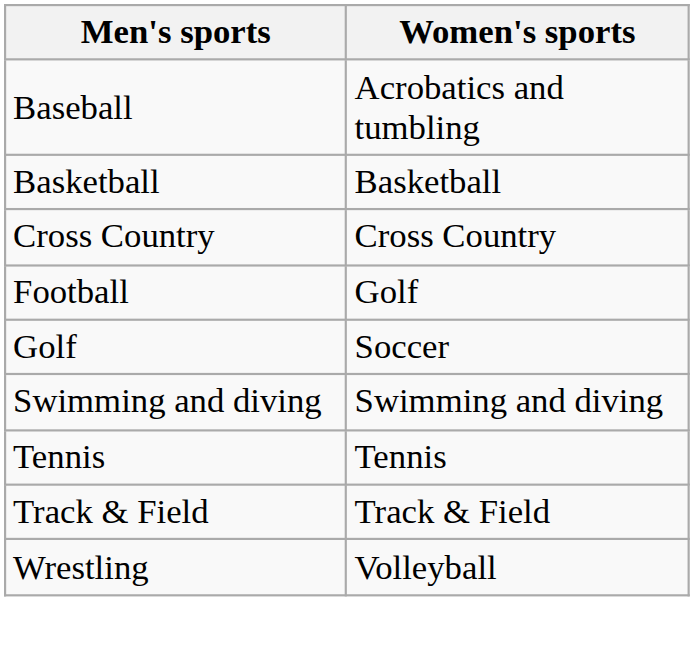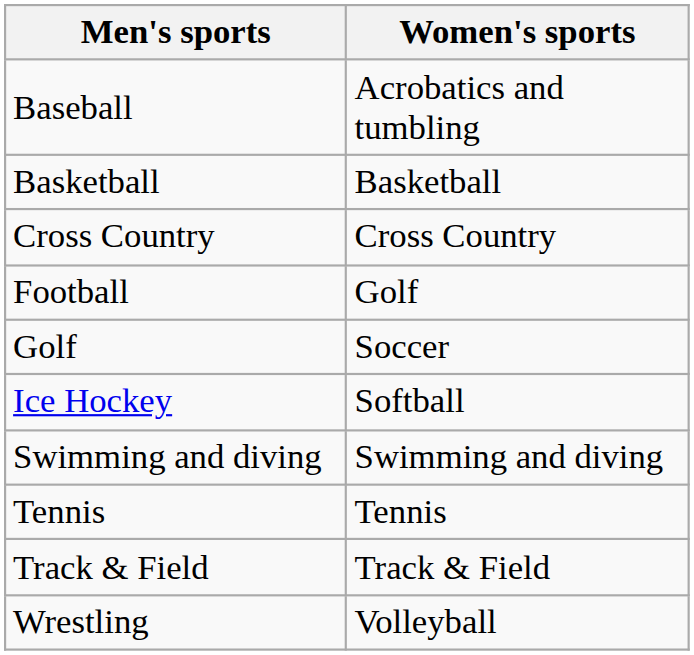+ row: (93, 401)
